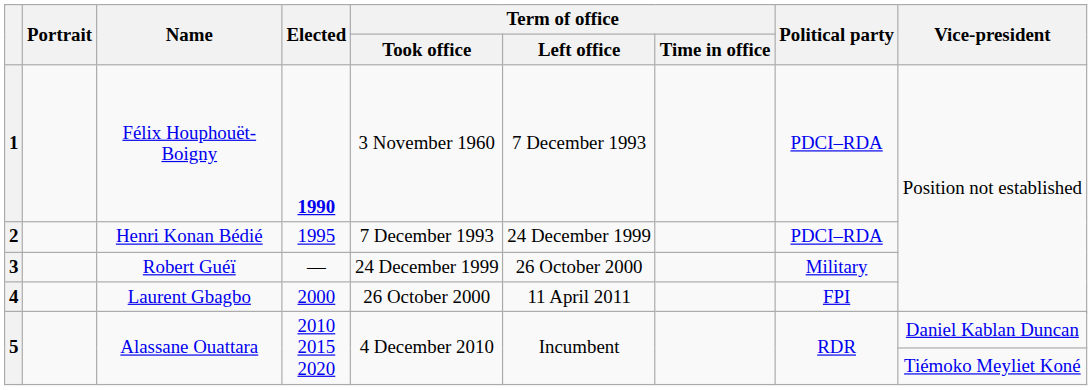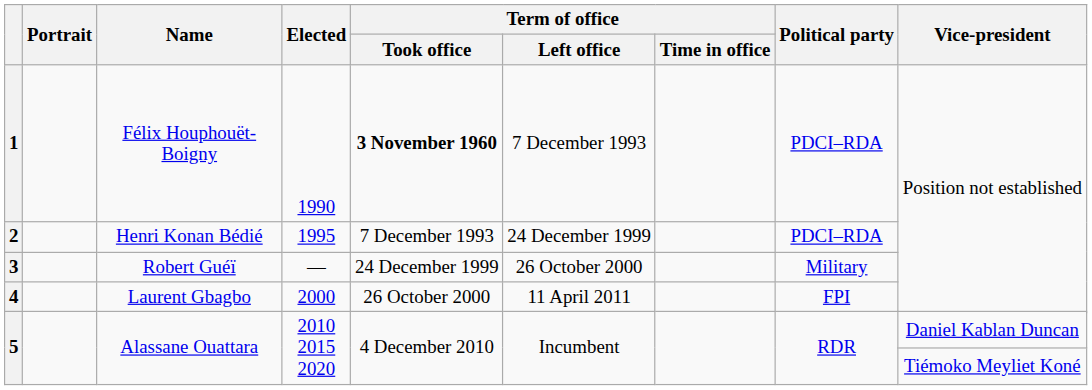(316, 206) bold -> (316, 206) normal
(427, 143) normal -> (427, 143) bold
